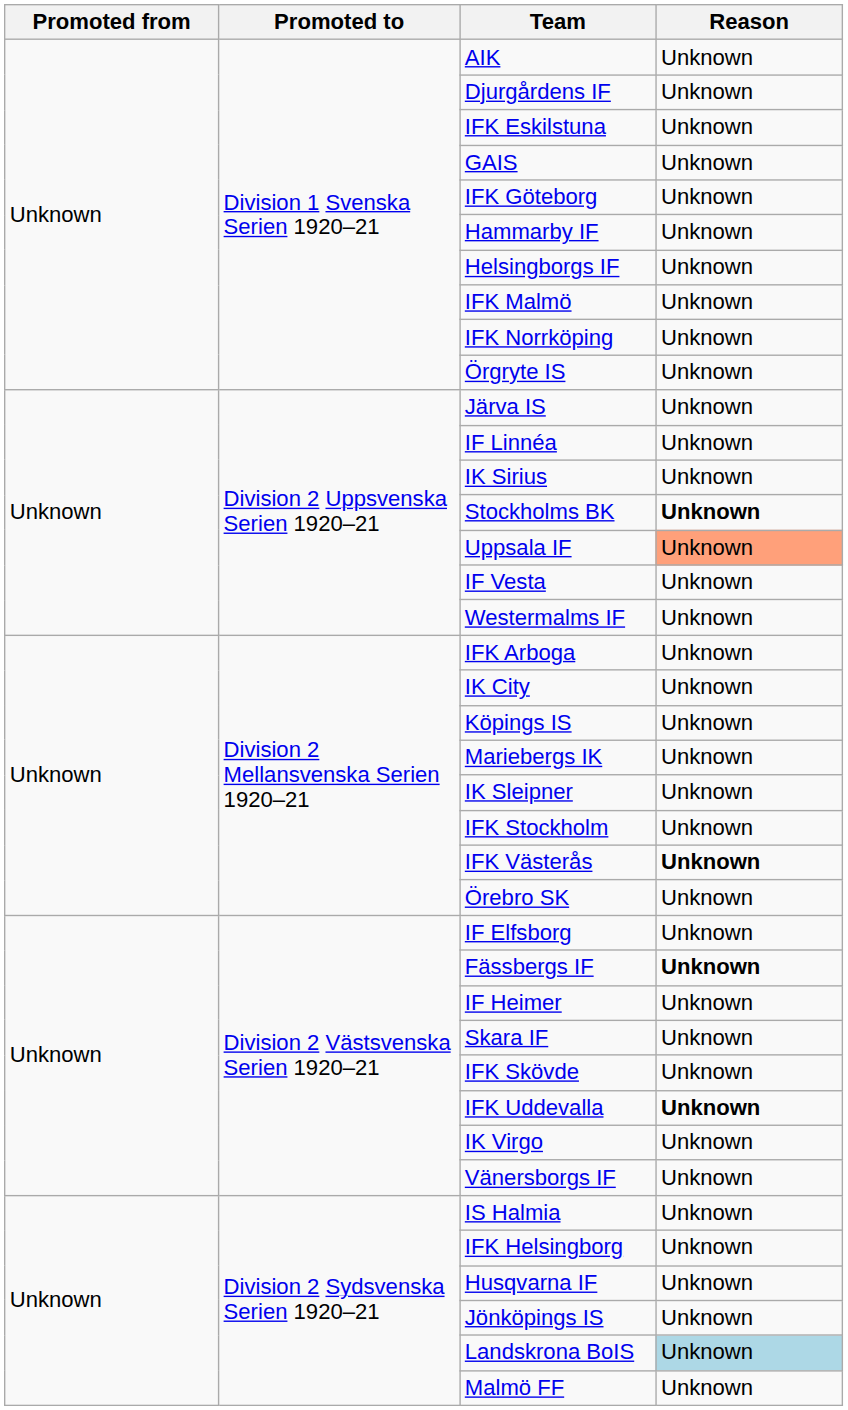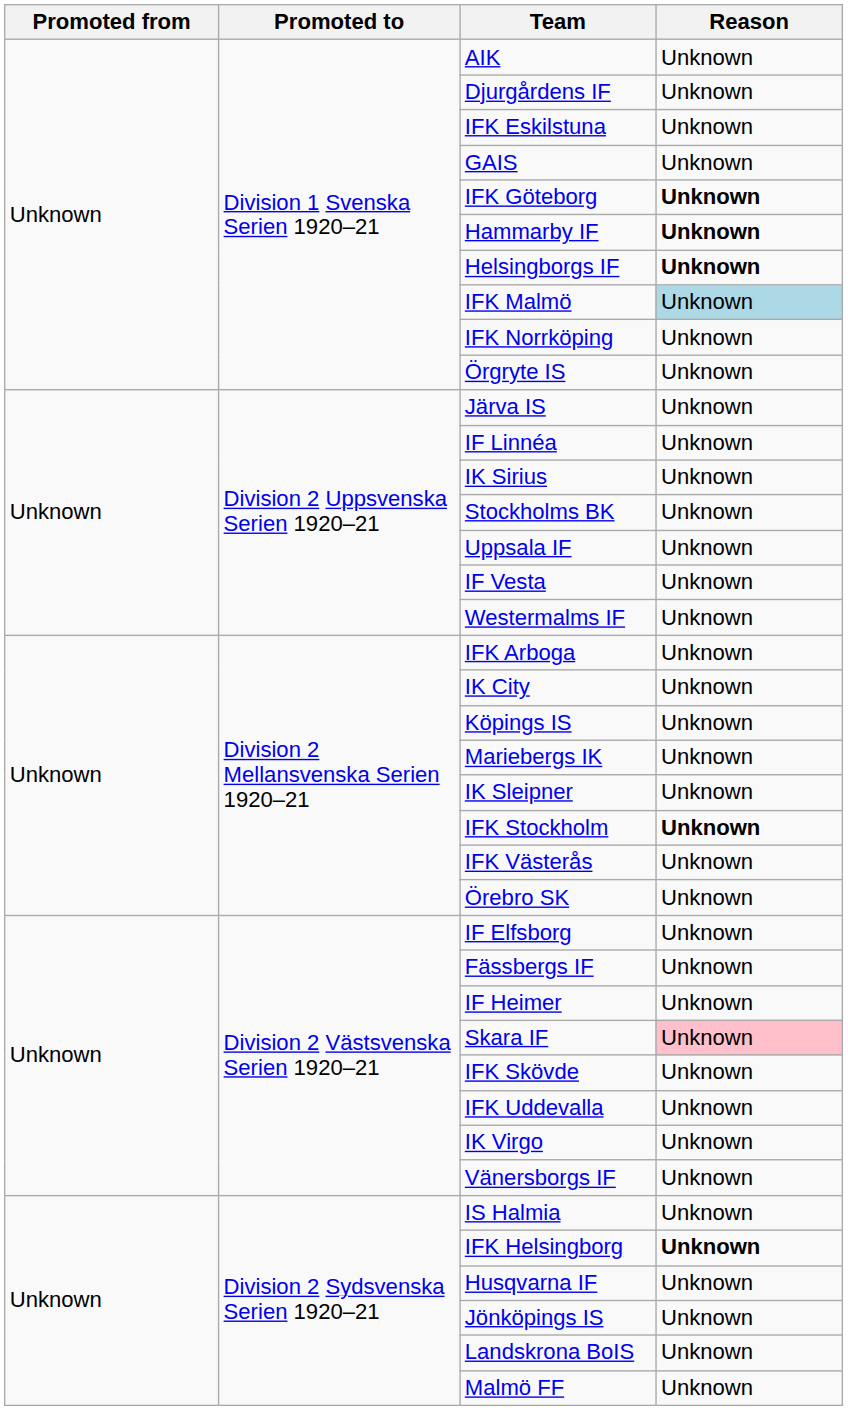(707, 197) normal -> (711, 197) bold
(707, 232) normal -> (711, 232) bold
(707, 267) normal -> (711, 267) bold
(707, 302) no background -> (707, 302) lightblue background
(711, 512) bold -> (707, 512) normal
(707, 547) lightsalmon background -> (707, 547) no background
(707, 827) normal -> (711, 827) bold
(711, 862) bold -> (707, 862) normal
(711, 967) bold -> (707, 967) normal
(707, 1037) no background -> (707, 1037) pink background
(711, 1107) bold -> (707, 1107) normal
(707, 1247) normal -> (711, 1247) bold
(707, 1352) lightblue background -> (707, 1352) no background
